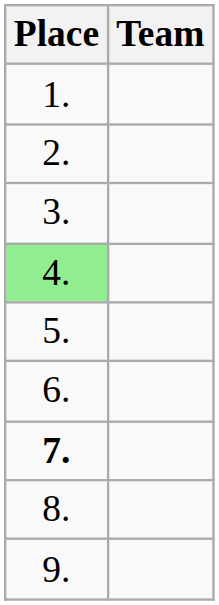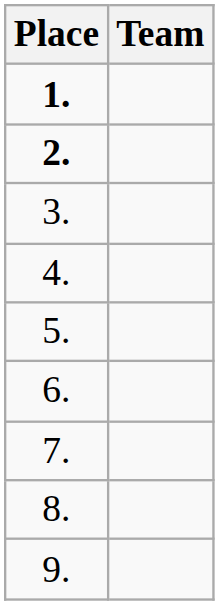(56, 93) normal -> (56, 93) bold
(56, 152) normal -> (56, 152) bold
(56, 271) lightgreen background -> (56, 271) no background
(56, 449) bold -> (56, 449) normal
